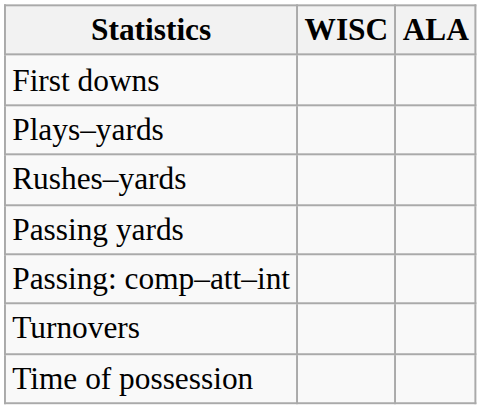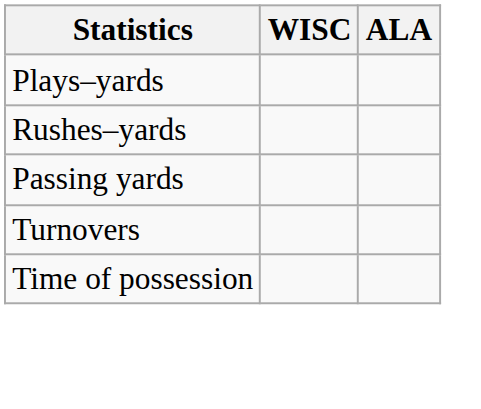- row: (86, 79)
- row: (151, 278)
